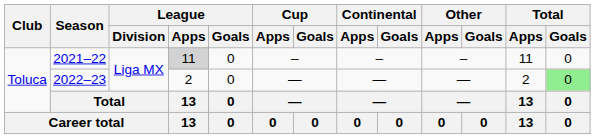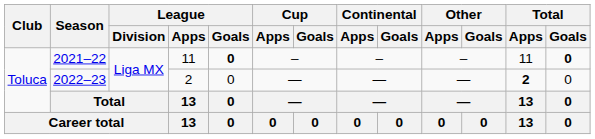(189, 58) lightgrey background -> (189, 58) no background
(231, 58) normal -> (231, 58) bold
(568, 58) normal -> (568, 58) bold
(526, 79) normal -> (526, 79) bold
(568, 79) lightgreen background -> (568, 79) no background
